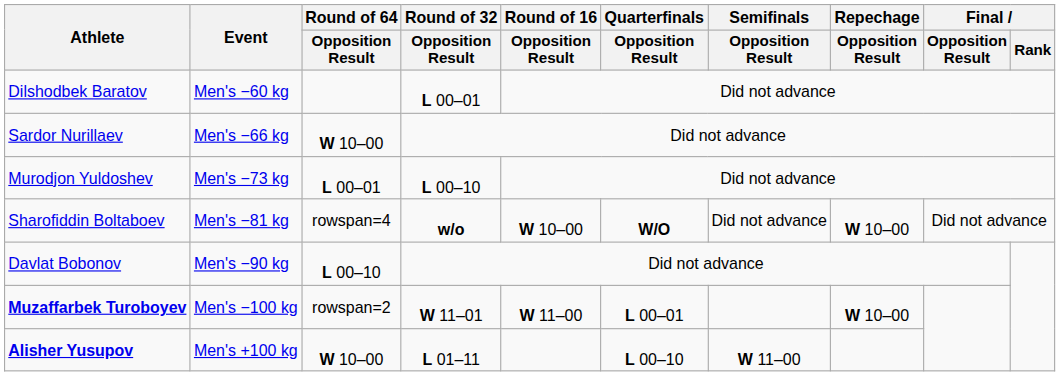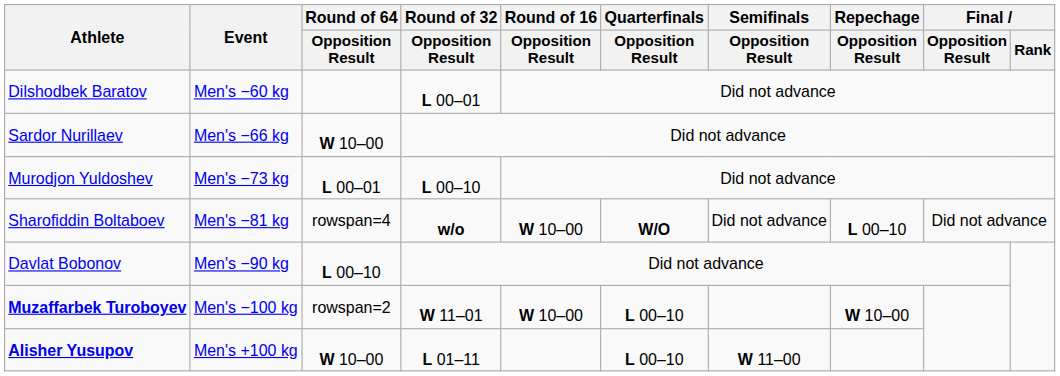(877, 230) W 10–00 -> (877, 230) L 00–10
(551, 316) W 11–00 -> (551, 316) W 10–00
(654, 316) L 00–01 -> (654, 316) L 00–10
